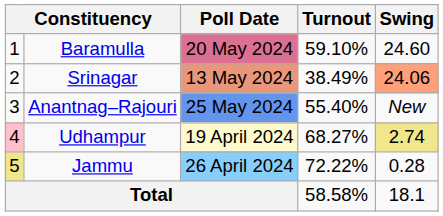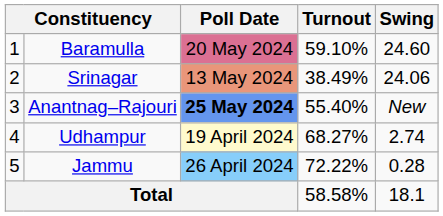(407, 78) lightsalmon background -> (407, 78) no background
(239, 107) normal -> (240, 107) bold
(14, 136) pink background -> (14, 136) no background
(407, 136) khaki background -> (407, 136) no background
(14, 166) khaki background -> (14, 166) no background
